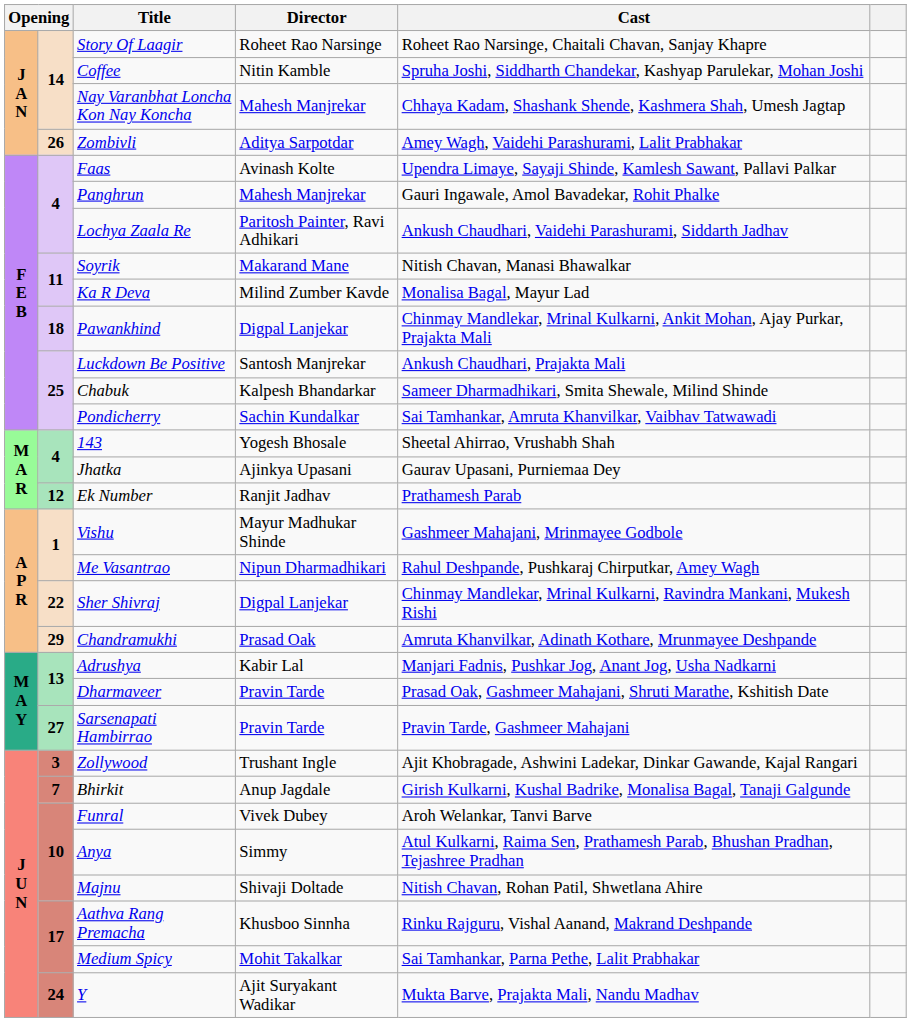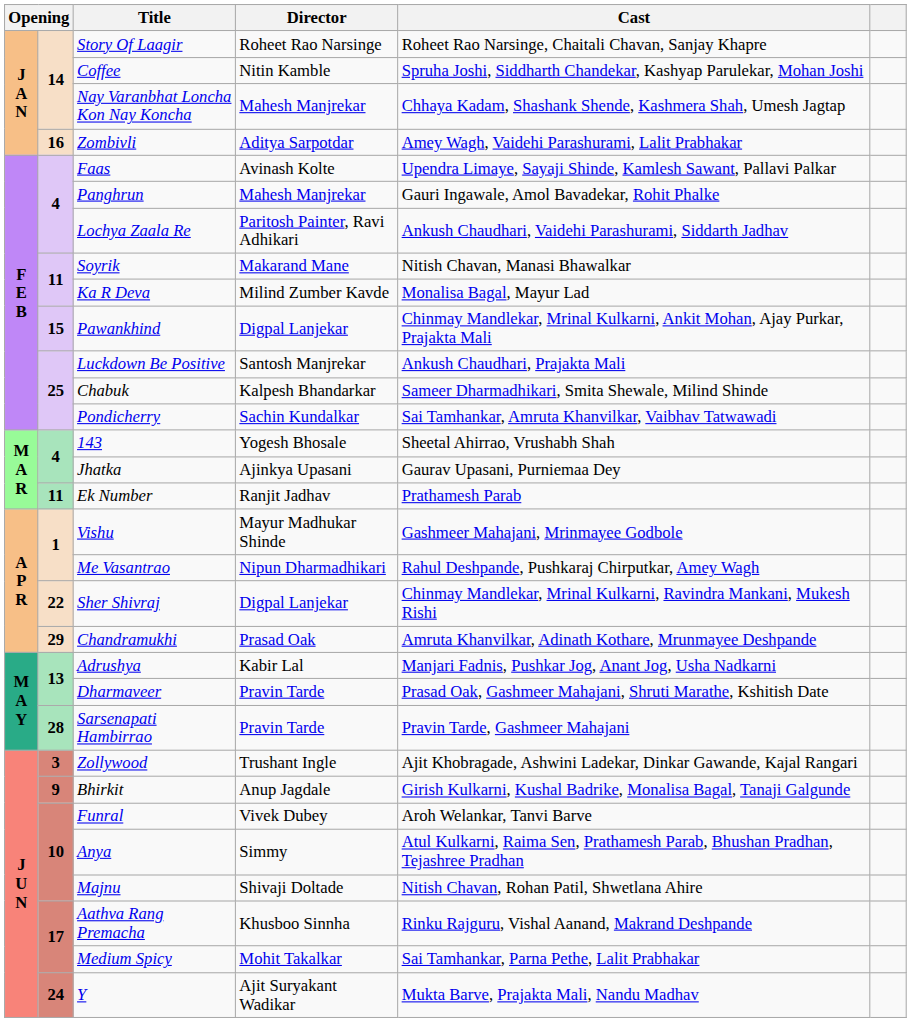(56, 141) 26 -> (56, 141) 16
(56, 328) 18 -> (56, 328) 15
(56, 496) 12 -> (56, 496) 11
(56, 727) 27 -> (56, 727) 28
(56, 789) 7 -> (56, 789) 9
